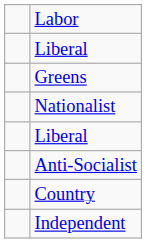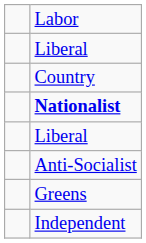(61, 77) Greens -> (65, 77) Country
(75, 106) normal -> (77, 106) bold
(65, 194) Country -> (61, 194) Greens
